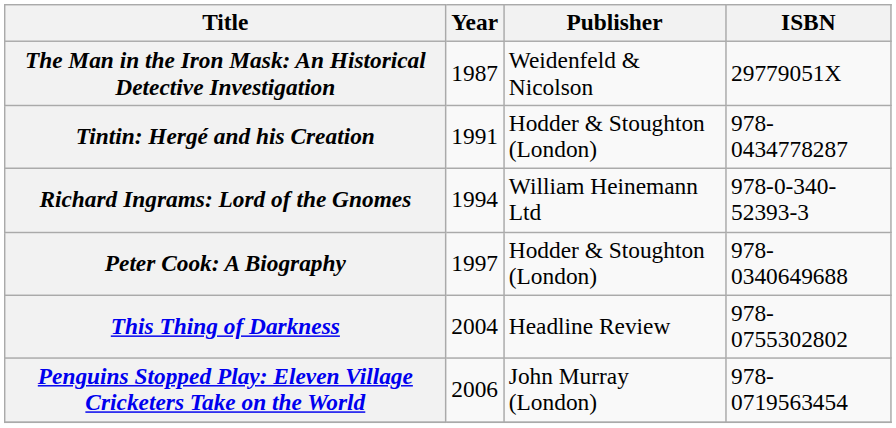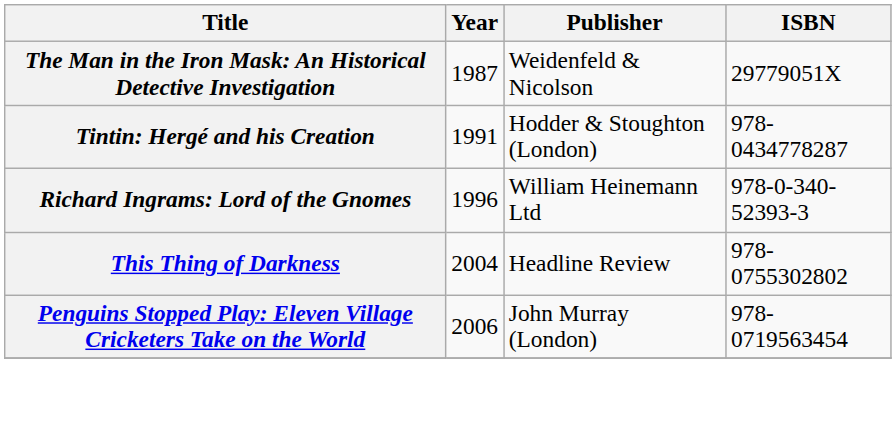(475, 199) 1994 -> (475, 199) 1996
- row: (225, 263)
